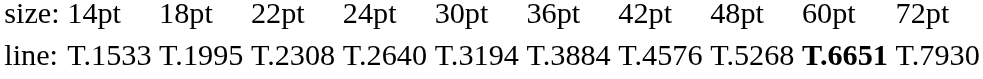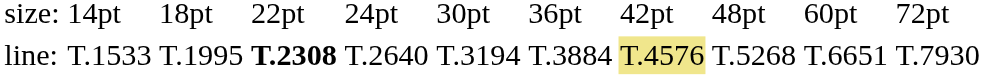(293, 54) normal -> (294, 54) bold
(660, 54) no background -> (662, 54) khaki background
(845, 54) bold -> (846, 54) normal
